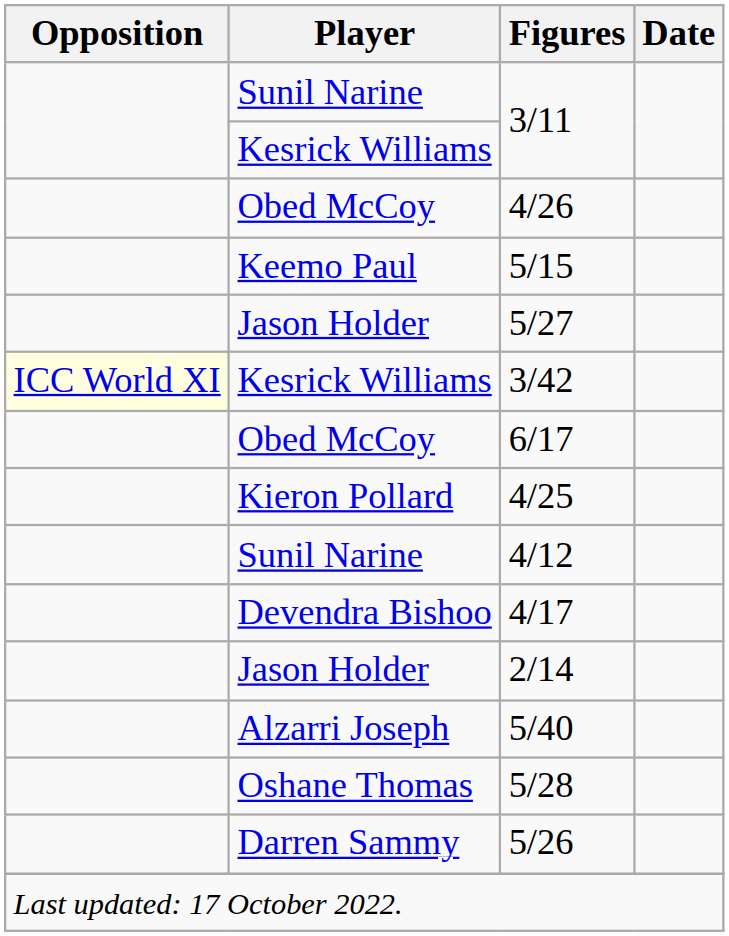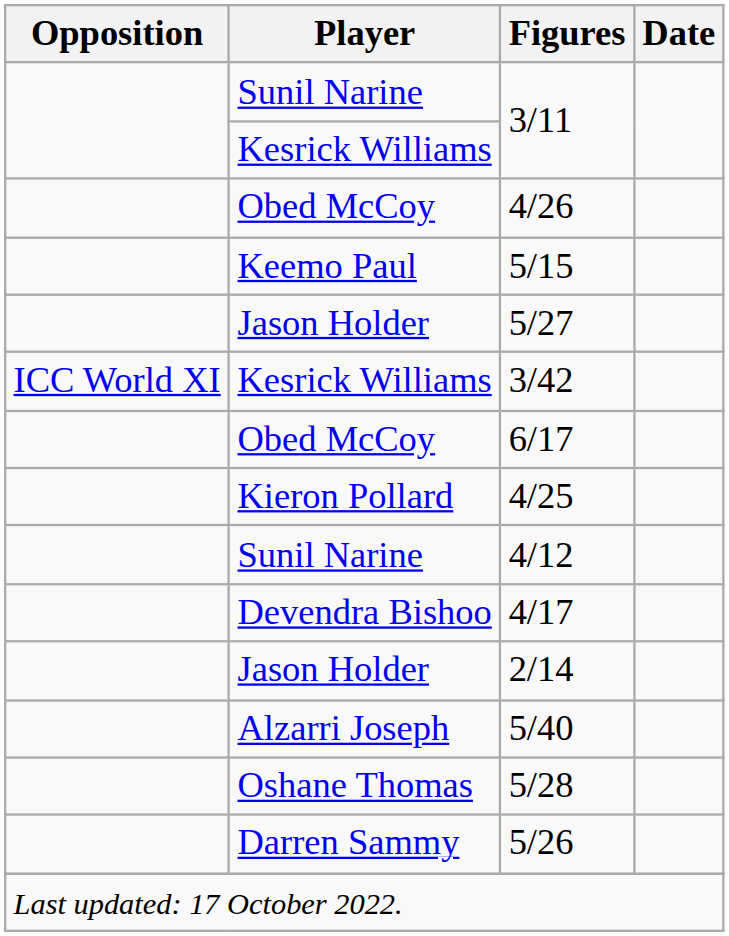(117, 380) lightyellow background -> (117, 380) no background
